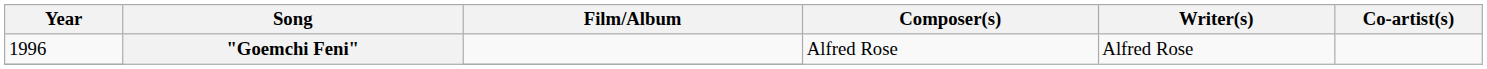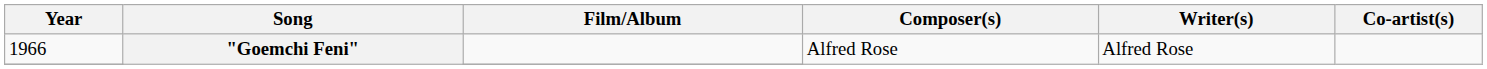(28, 49) 1996 -> (28, 49) 1966
